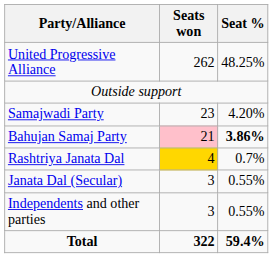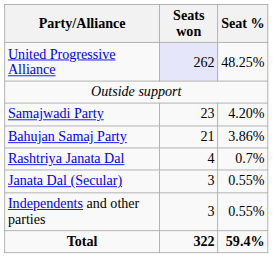(204, 61) no background -> (204, 61) lavender background
(208, 136) pink background -> (208, 136) no background
(245, 136) bold -> (246, 136) normal
(211, 159) gold background -> (211, 159) no background
